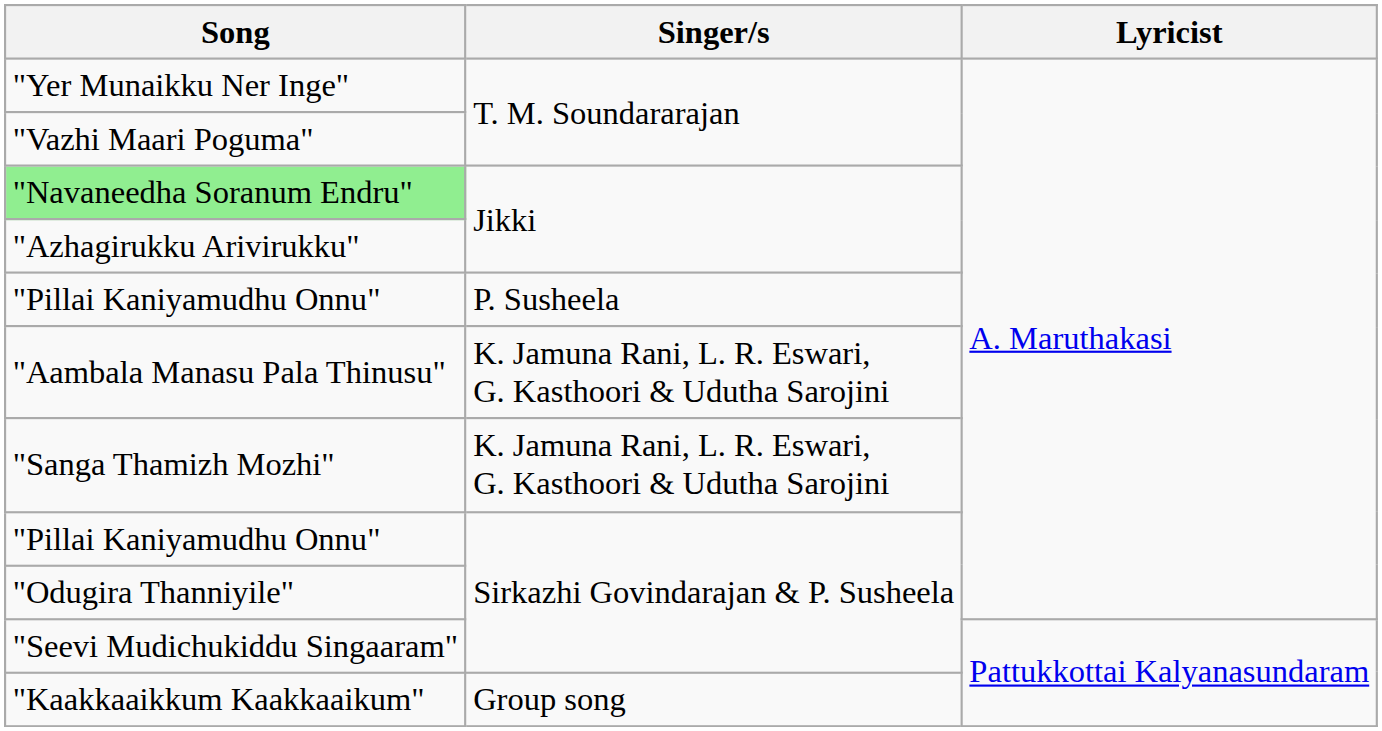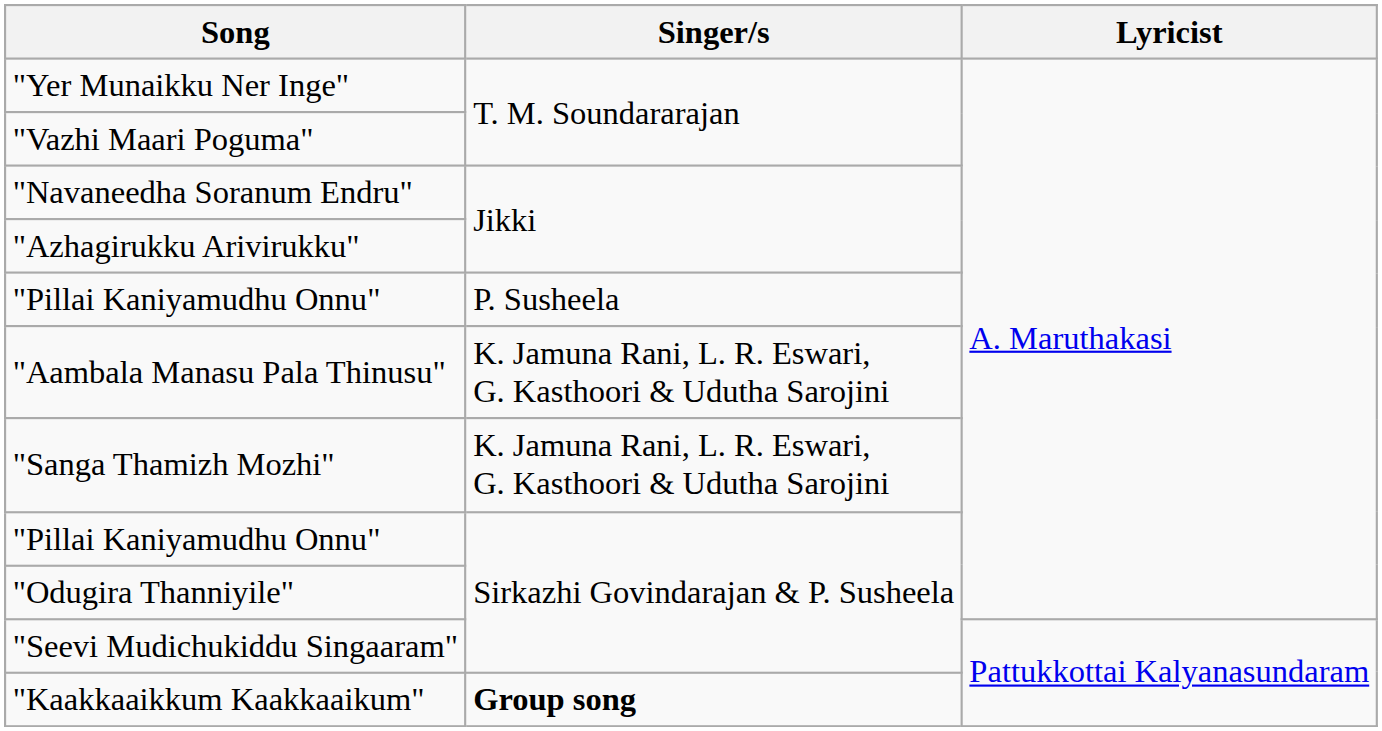(213, 192) lightgreen background -> (213, 192) no background
(549, 698) normal -> (555, 698) bold
